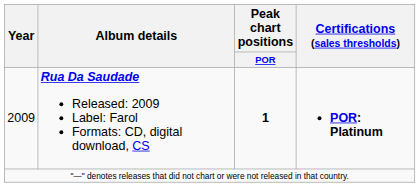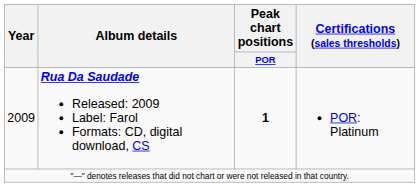(355, 125) bold -> (355, 125) normal
